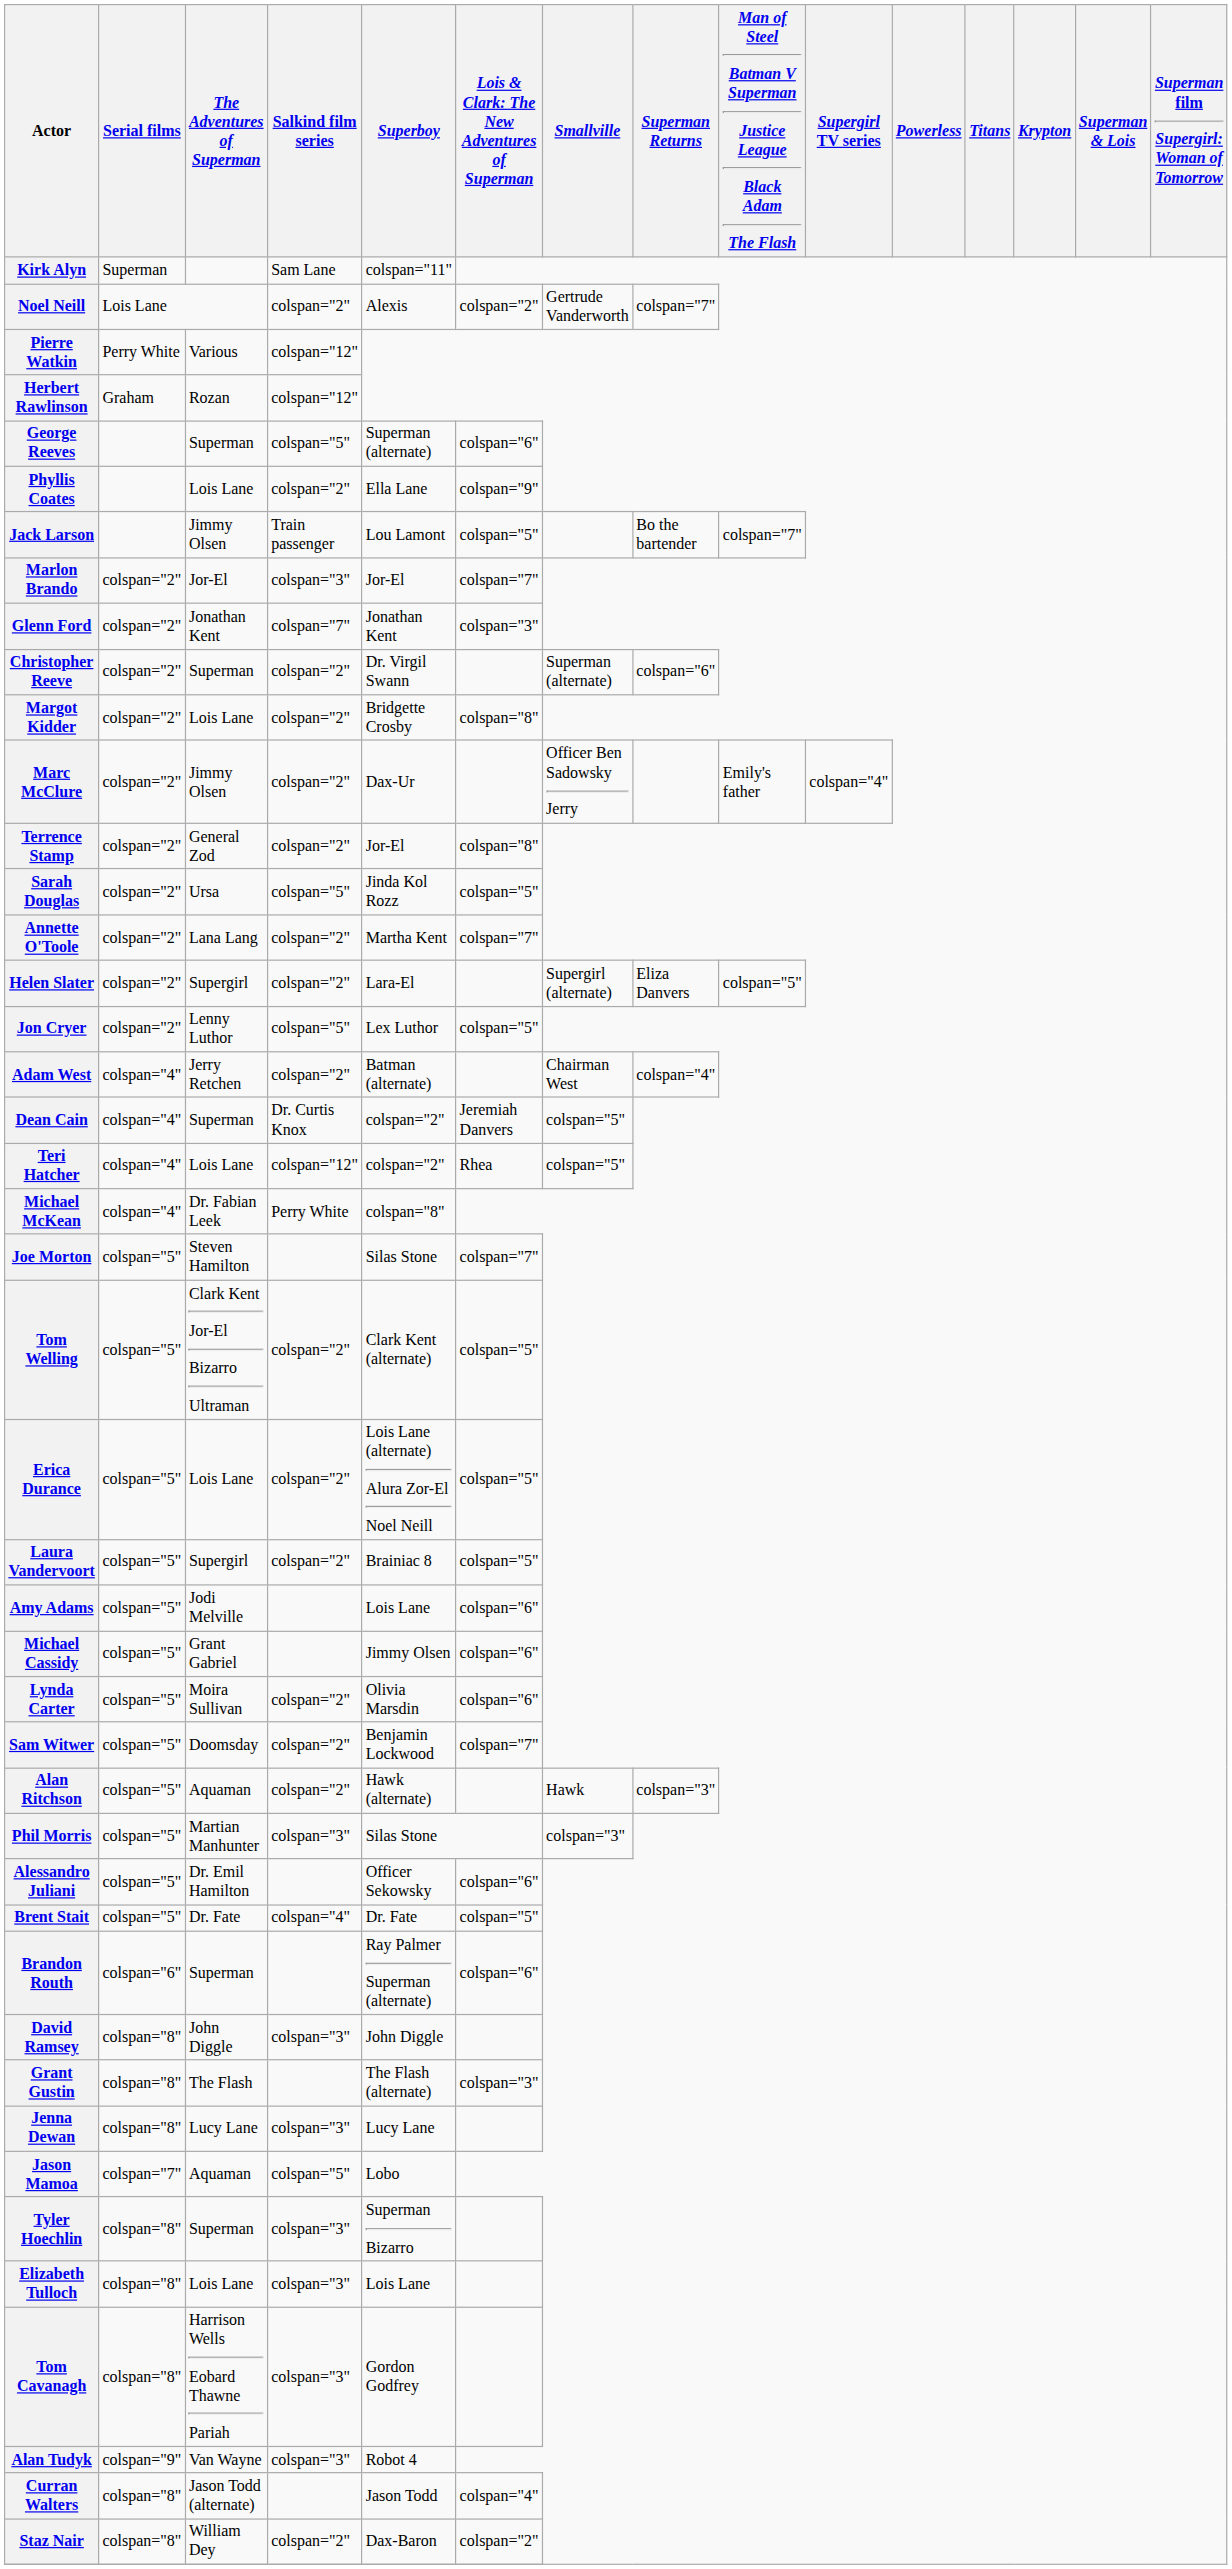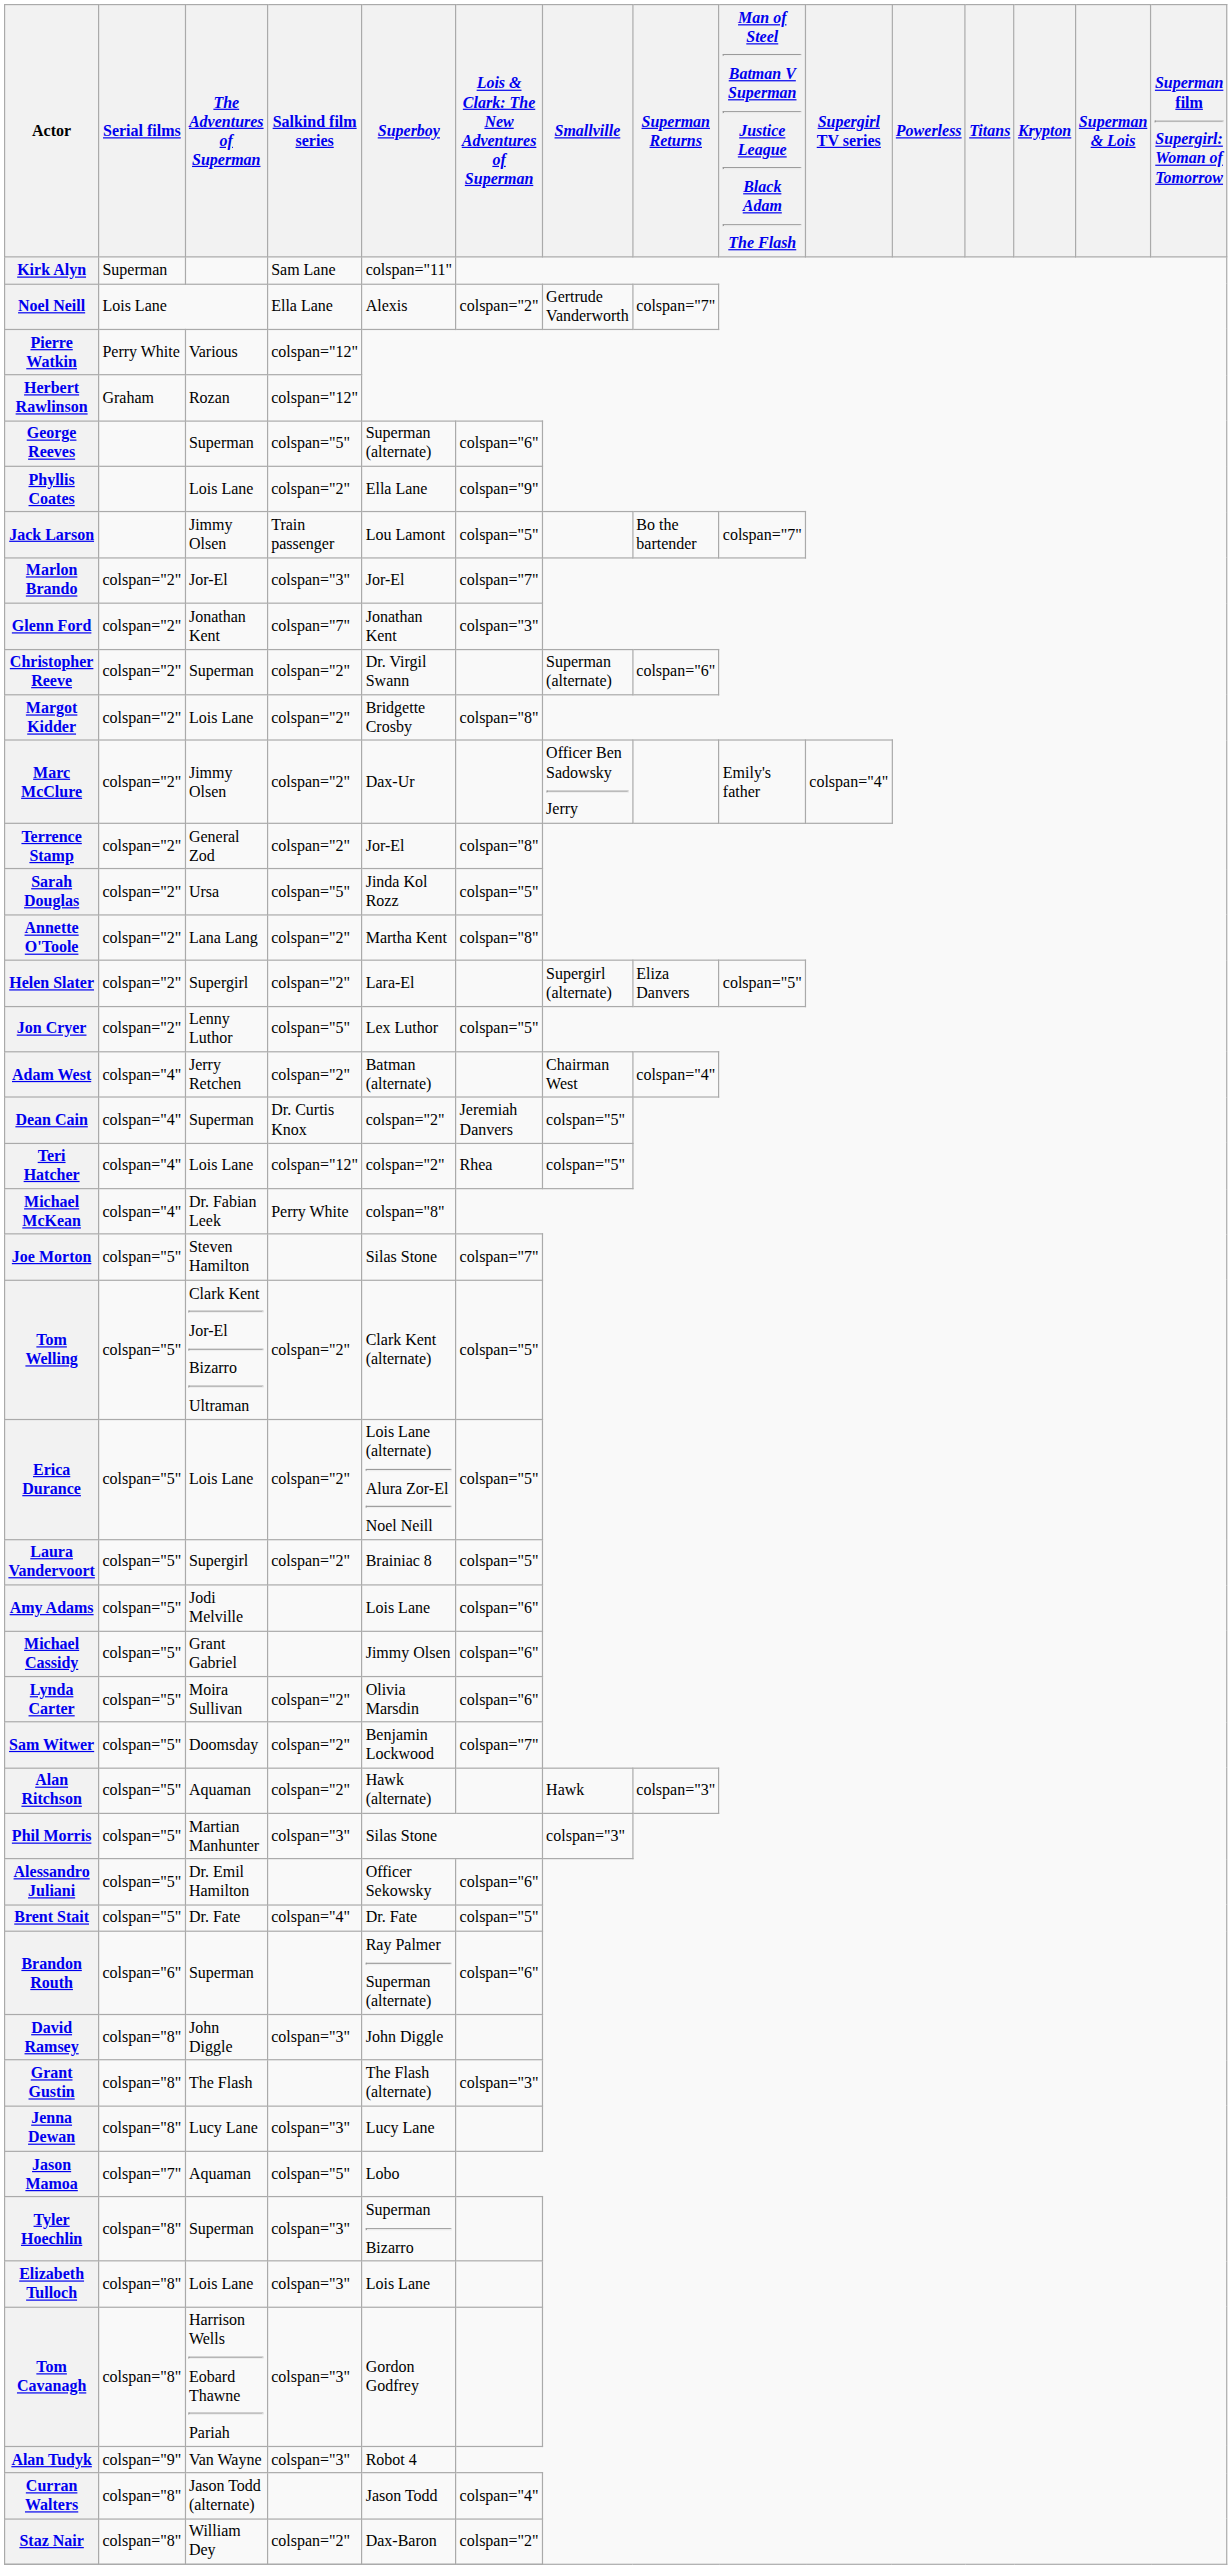(311, 306) colspan="2" -> (302, 306) Ella Lane
(499, 937) colspan="7" -> (499, 937) colspan="8"
